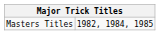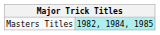(115, 24) no background -> (115, 24) paleturquoise background
